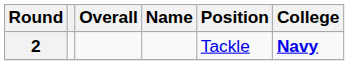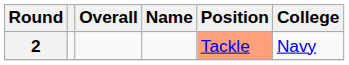(225, 45) no background -> (225, 45) lightsalmon background
(298, 45) bold -> (297, 45) normal
